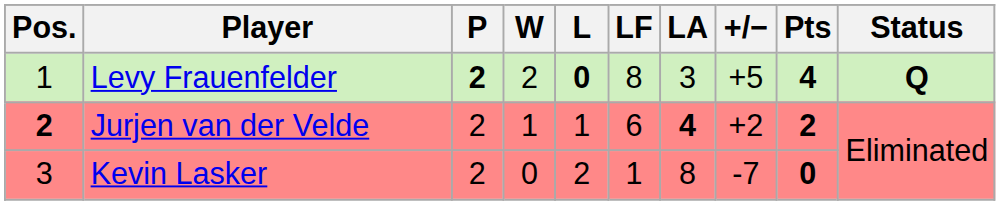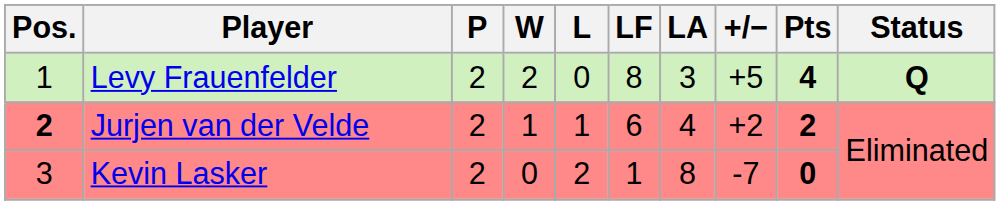(477, 77) bold -> (477, 77) normal
(582, 77) bold -> (582, 77) normal
(688, 125) bold -> (688, 125) normal
